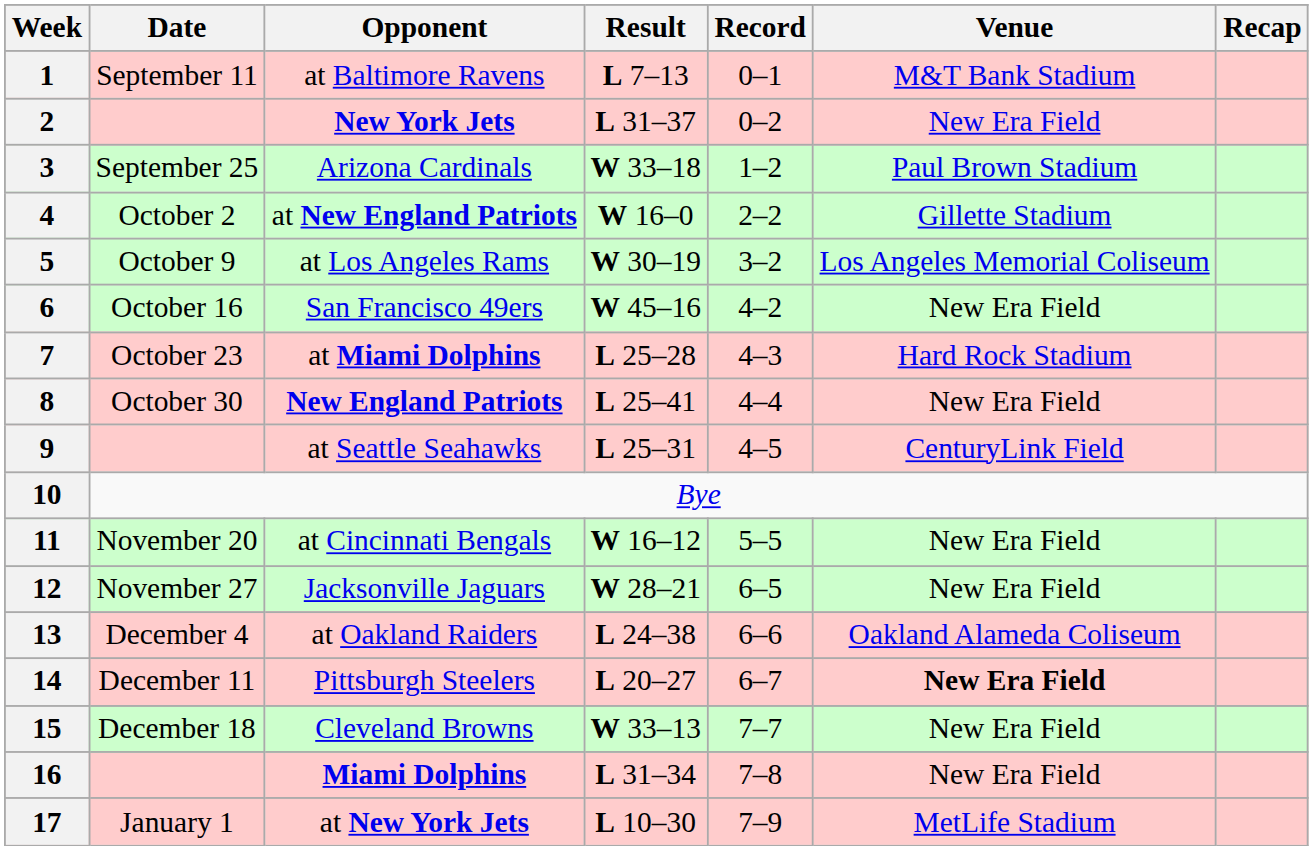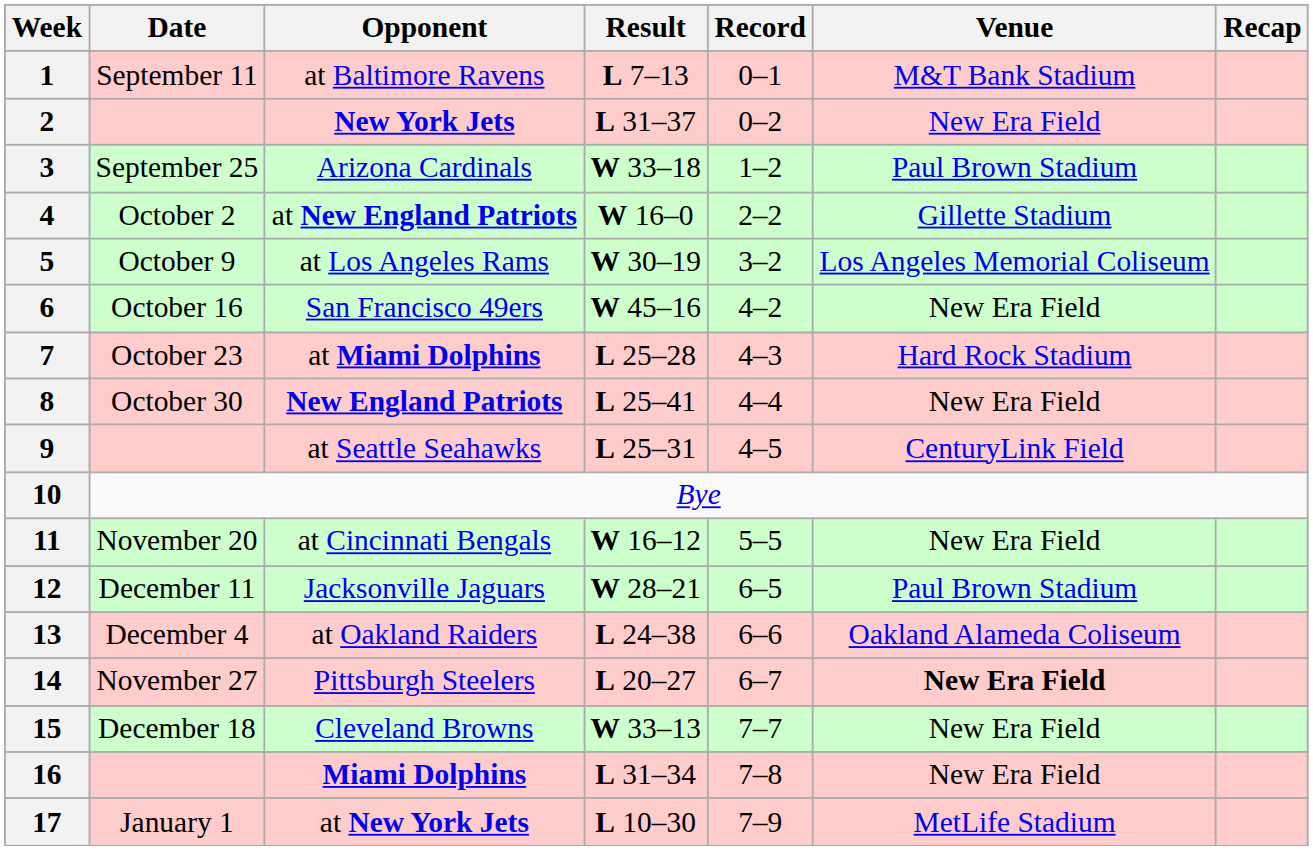(177, 588) November 27 -> (177, 588) December 11
(1015, 588) New Era Field -> (1015, 588) Paul Brown Stadium
(177, 681) December 11 -> (177, 681) November 27
